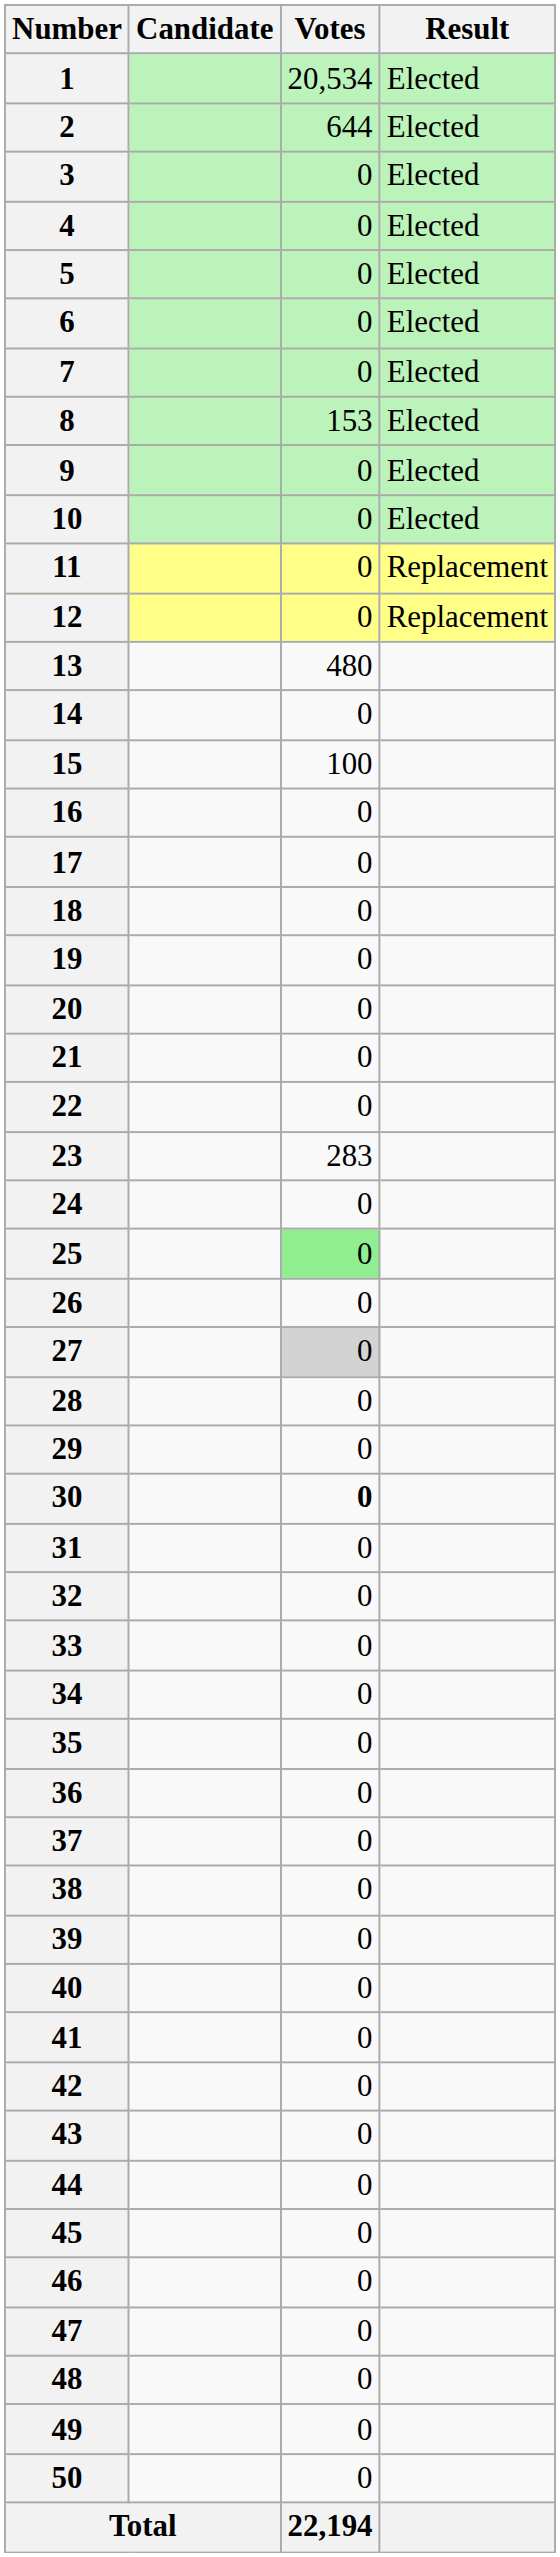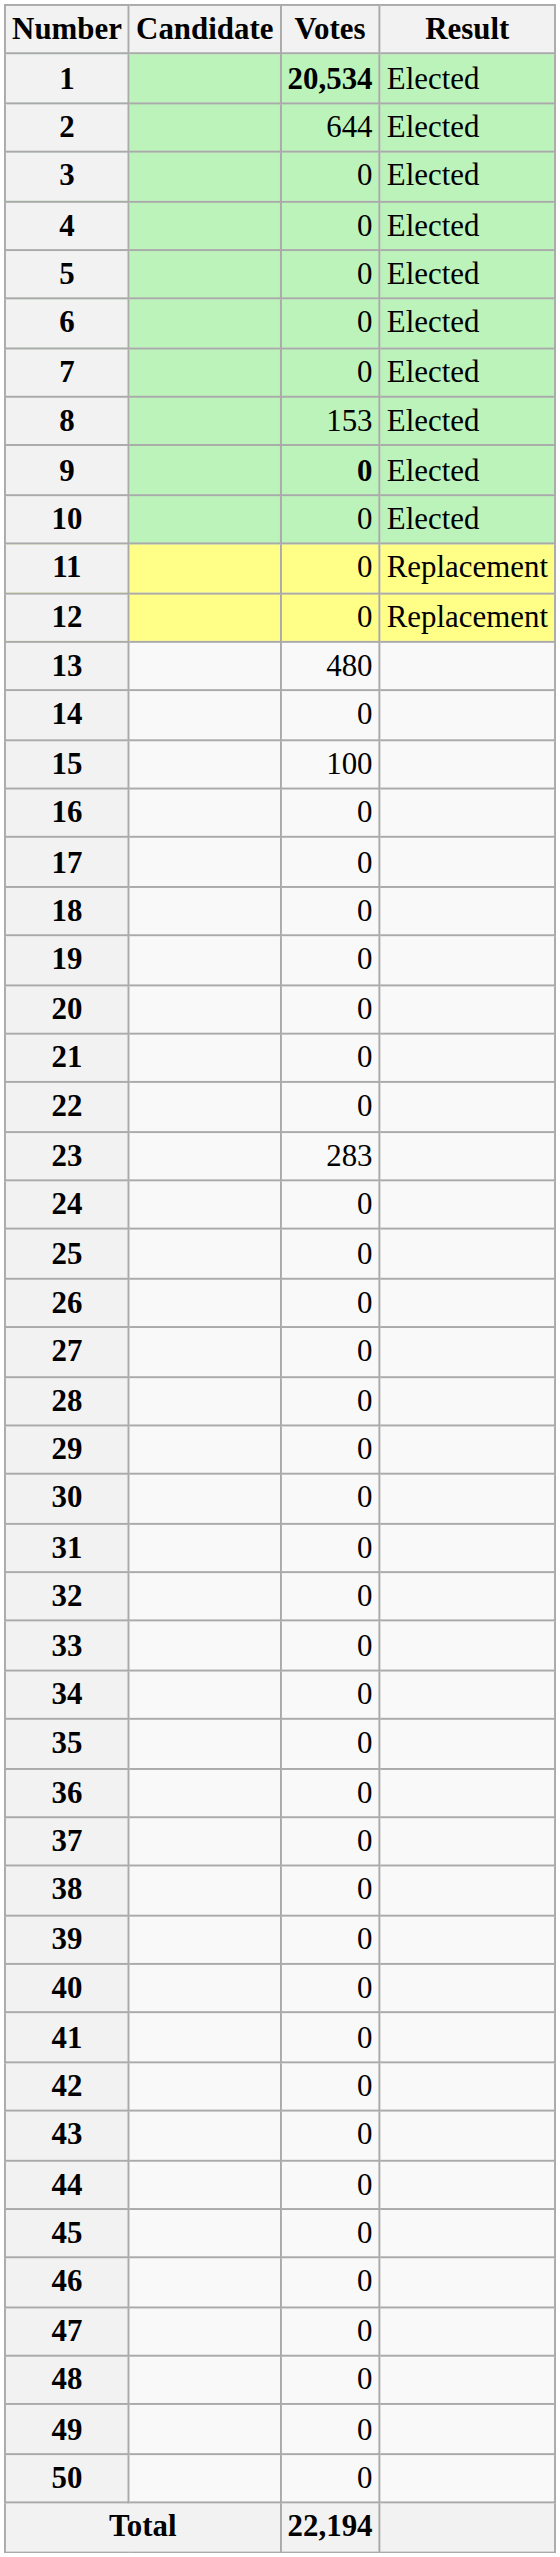(330, 77) normal -> (330, 77) bold
(365, 469) normal -> (365, 469) bold
(365, 1253) lightgreen background -> (365, 1253) no background
(365, 1351) lightgrey background -> (365, 1351) no background
(365, 1498) bold -> (365, 1498) normal
